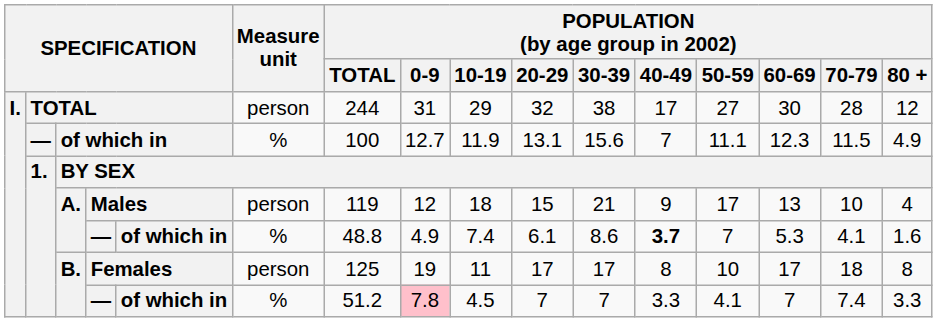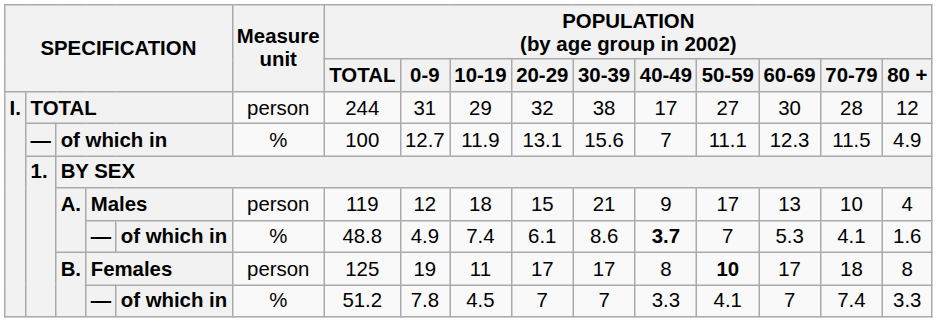(728, 268) normal -> (728, 268) bold
(425, 300) pink background -> (425, 300) no background
